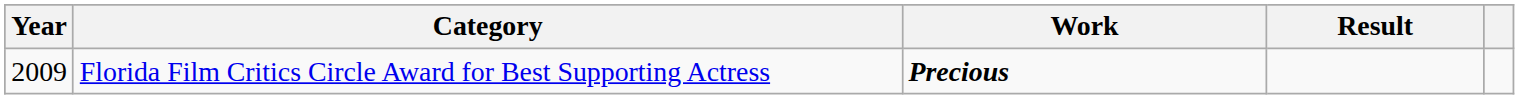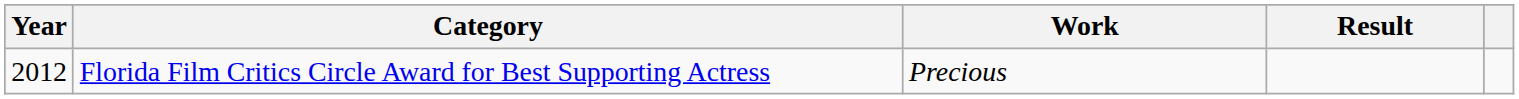(39, 70) 2009 -> (39, 70) 2012
(959, 70) bold -> (958, 70) normal
